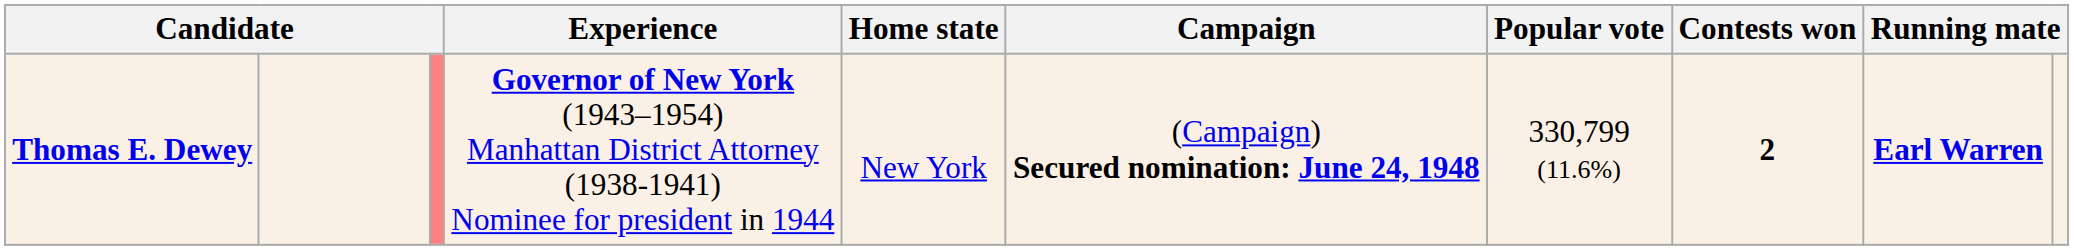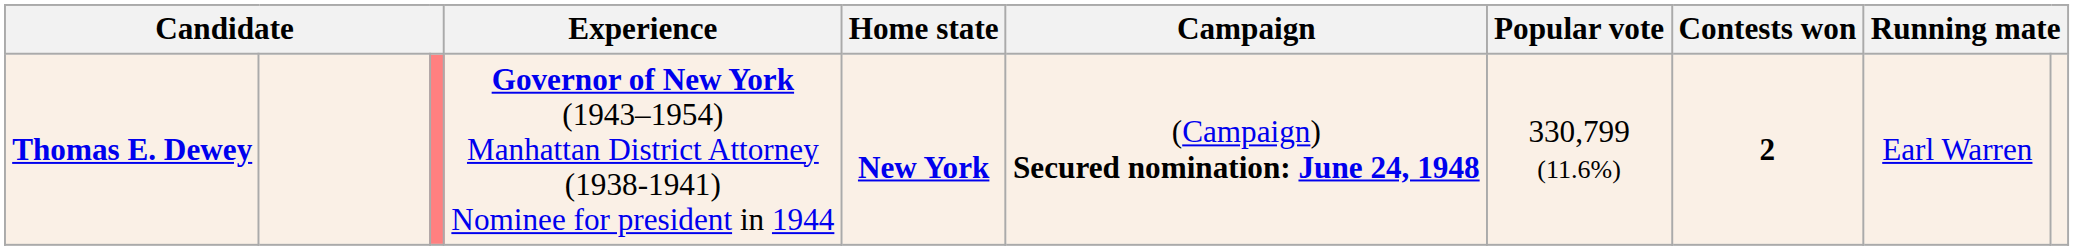(924, 166) normal -> (924, 166) bold
(1958, 148) bold -> (1957, 148) normal
